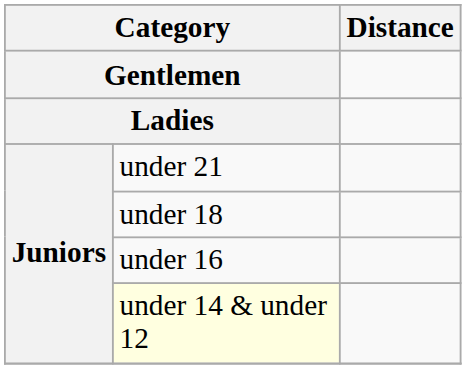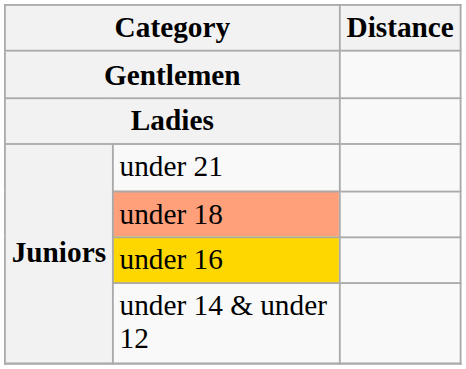(171, 213) no background -> (171, 213) lightsalmon background
(171, 260) no background -> (171, 260) gold background
(223, 323) lightyellow background -> (223, 323) no background
